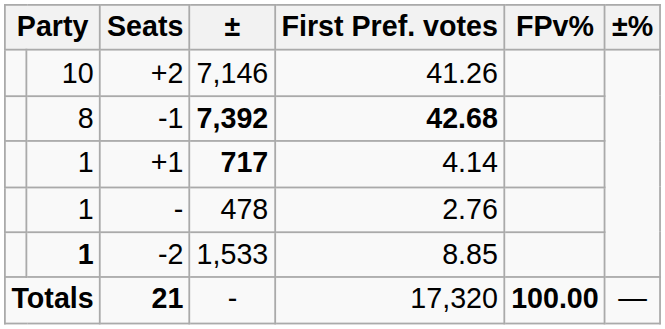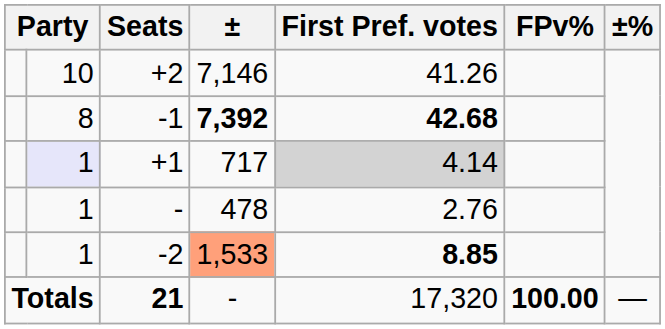(86, 163) no background -> (86, 163) lavender background
(244, 163) bold -> (244, 163) normal
(470, 163) no background -> (470, 163) lightgrey background
(86, 254) bold -> (86, 254) normal
(232, 254) no background -> (232, 254) lightsalmon background
(470, 254) normal -> (470, 254) bold
